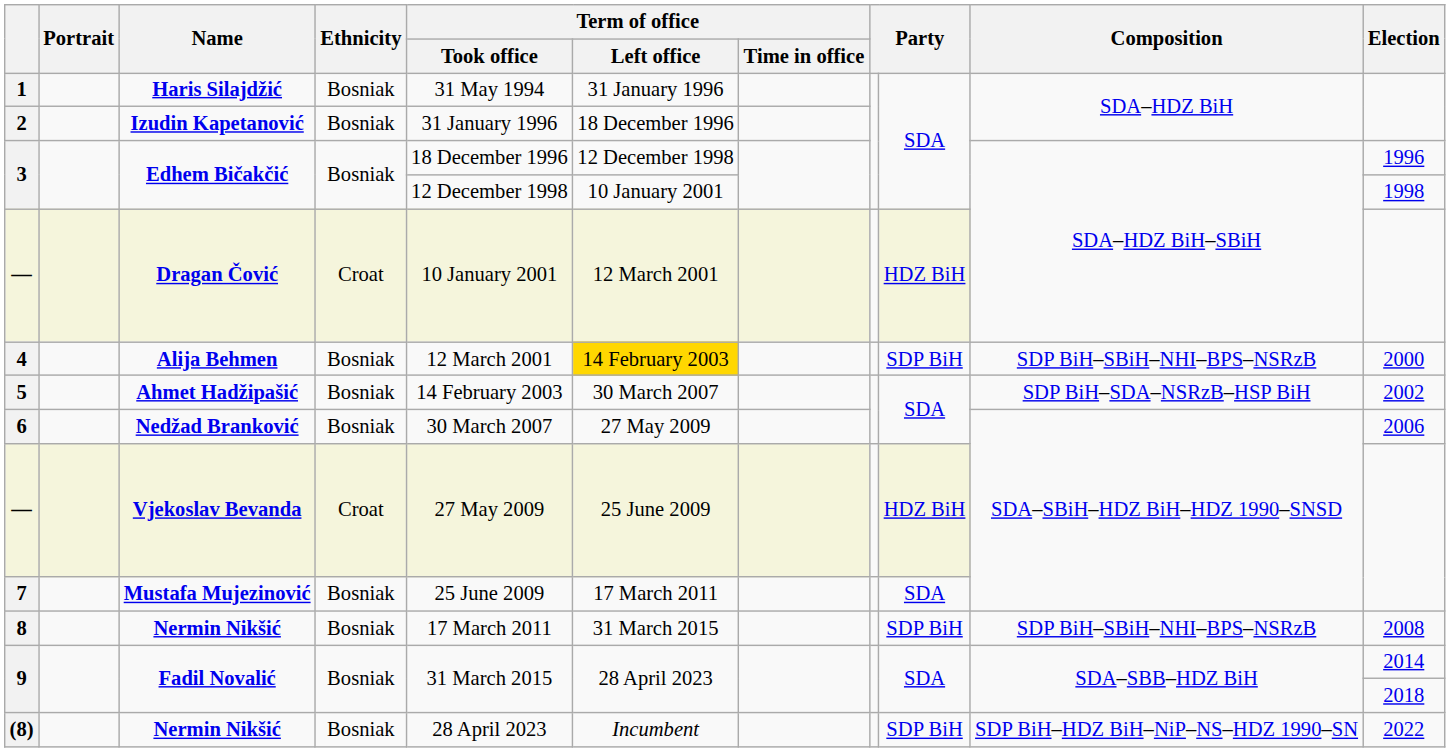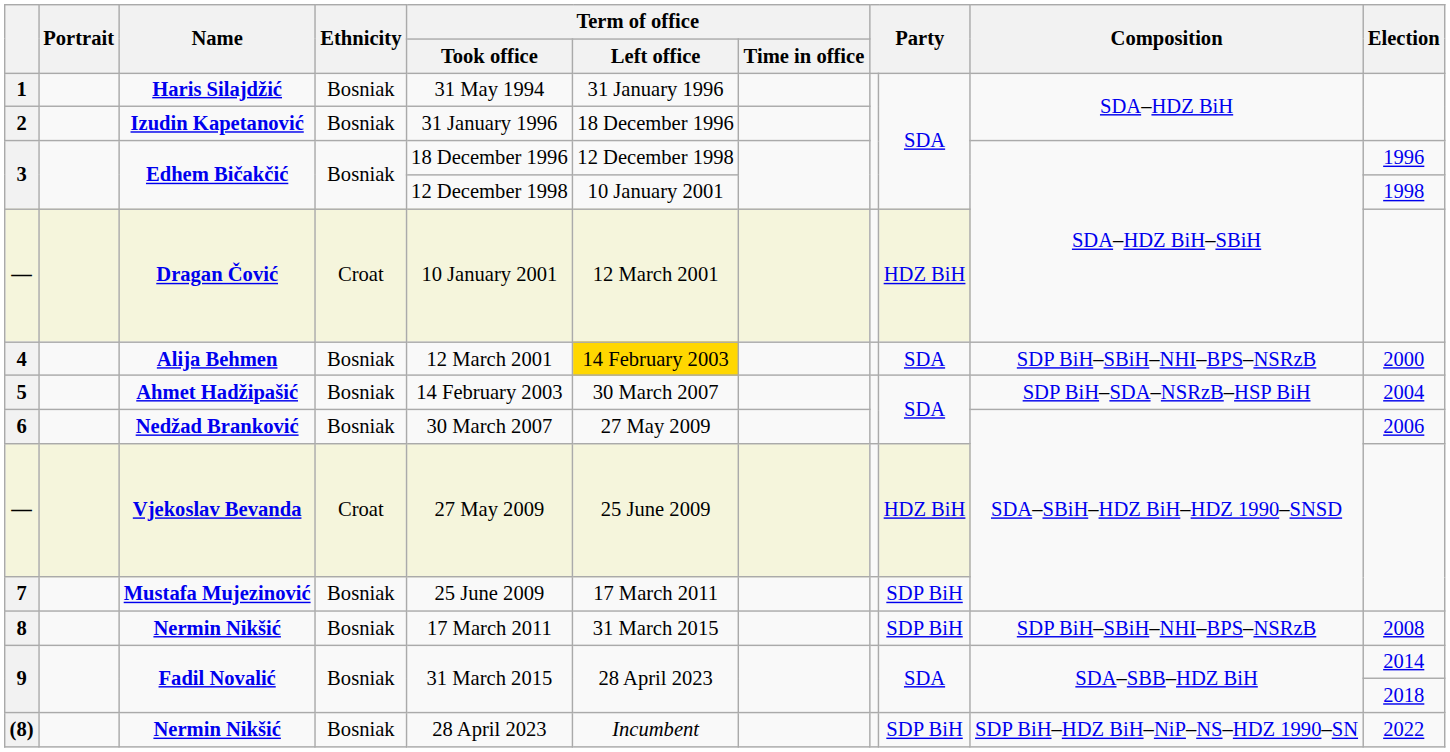(925, 358) SDP BiH -> (925, 358) SDA
(1404, 392) 2002 -> (1404, 392) 2004
(925, 593) SDA -> (925, 593) SDP BiH
